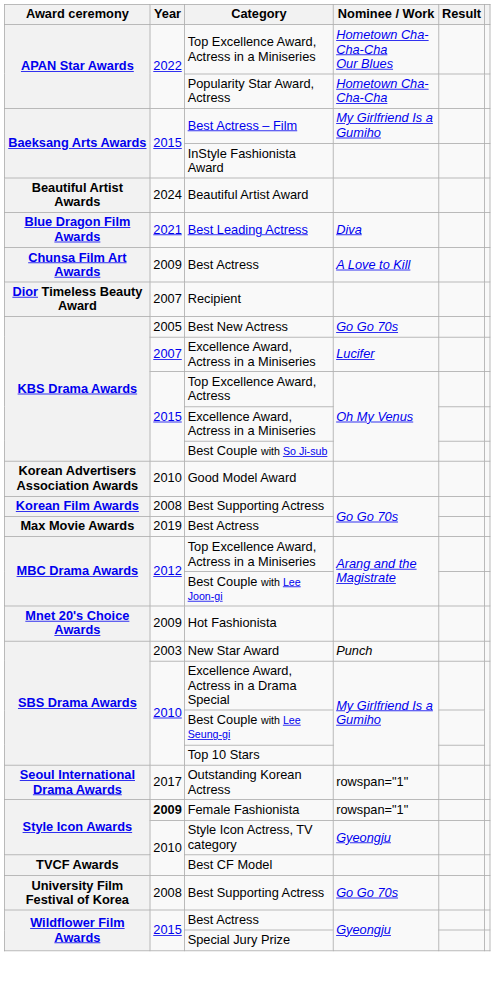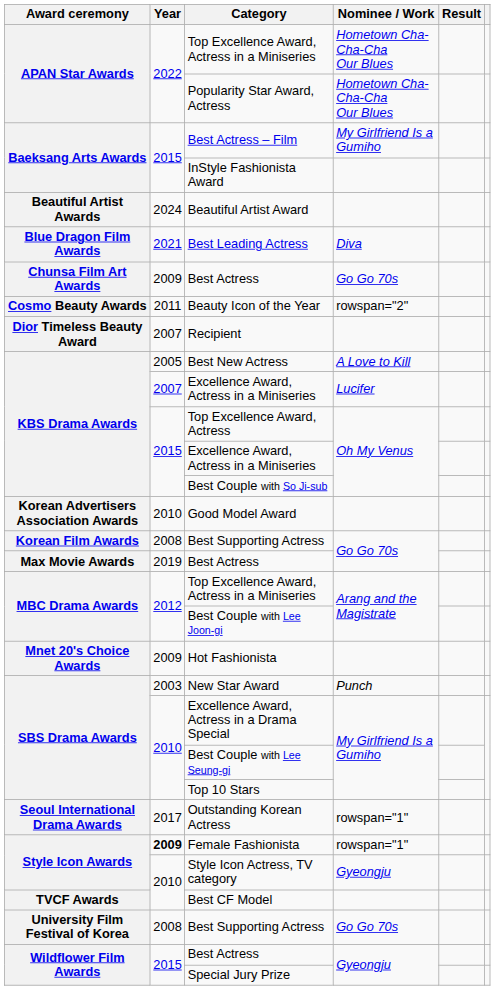(382, 91) Hometown Cha-Cha-Cha -> (382, 98) Hometown Cha-Cha-Cha Our Blues
(373, 264) A Love to Kill -> (367, 279) Go Go 70s
+ row: (77, 306)
(367, 326) Go Go 70s -> (373, 361) A Love to Kill
